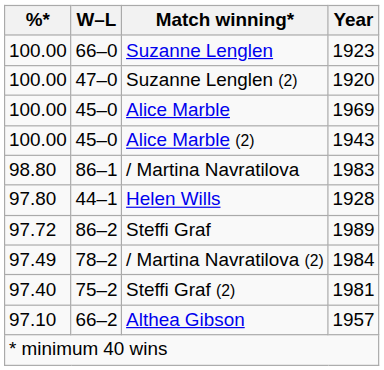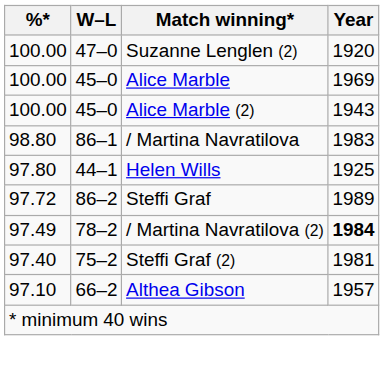- row: (200, 50)
(353, 200) 1928 -> (353, 170) 1925
(353, 259) normal -> (353, 229) bold
